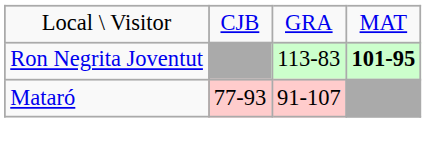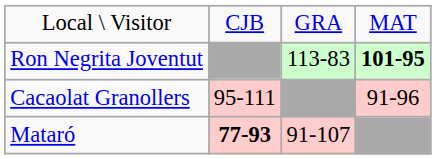+ row: (100, 97)
(240, 97) normal -> (245, 134) bold
